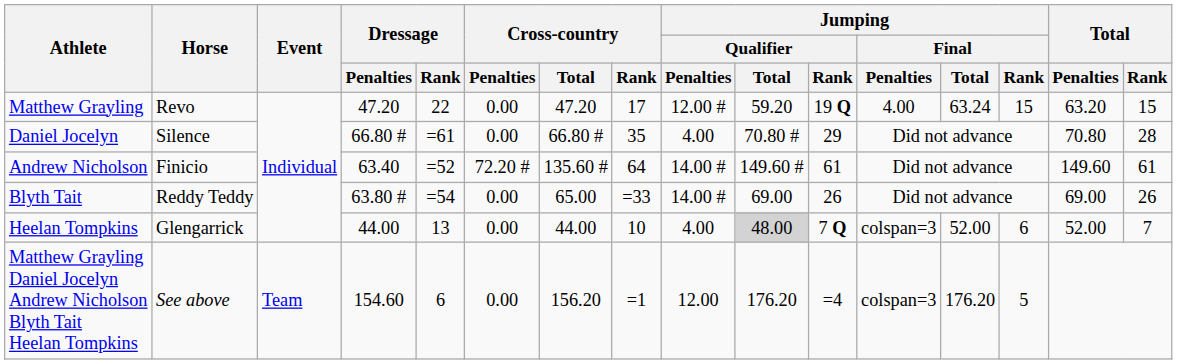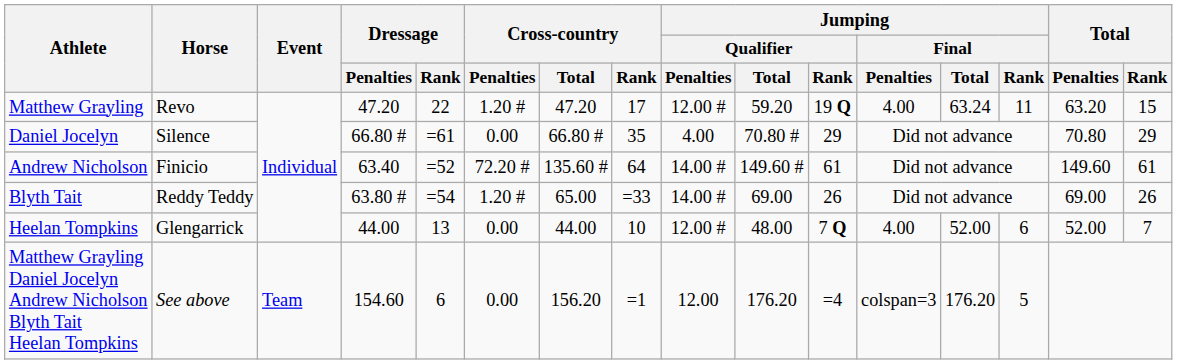(502, 107) 0.00 -> (502, 107) 1.20 #
(1024, 107) 15 -> (1024, 107) 11
(1147, 137) 28 -> (1147, 137) 29
(502, 197) 0.00 -> (502, 197) 1.20 #
(698, 227) 4.00 -> (698, 227) 12.00 #
(772, 227) lightgrey background -> (772, 227) no background
(899, 227) colspan=3 -> (899, 227) 4.00
